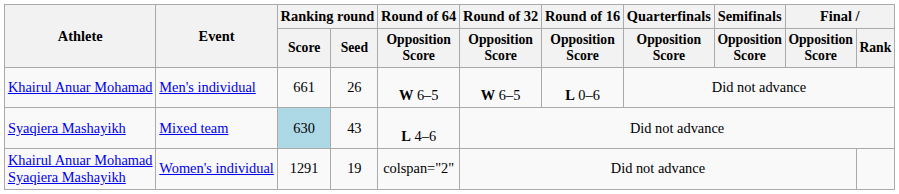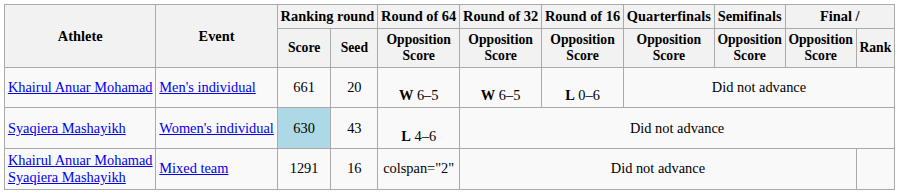(354, 87) 26 -> (354, 87) 20
(194, 128) Mixed team -> (217, 128) Women's individual
(217, 168) Women's individual -> (194, 168) Mixed team
(354, 168) 19 -> (354, 168) 16
